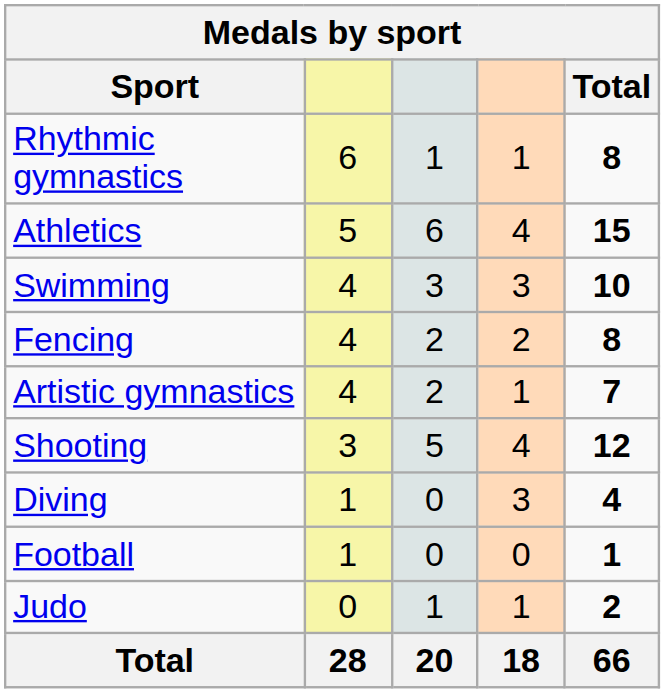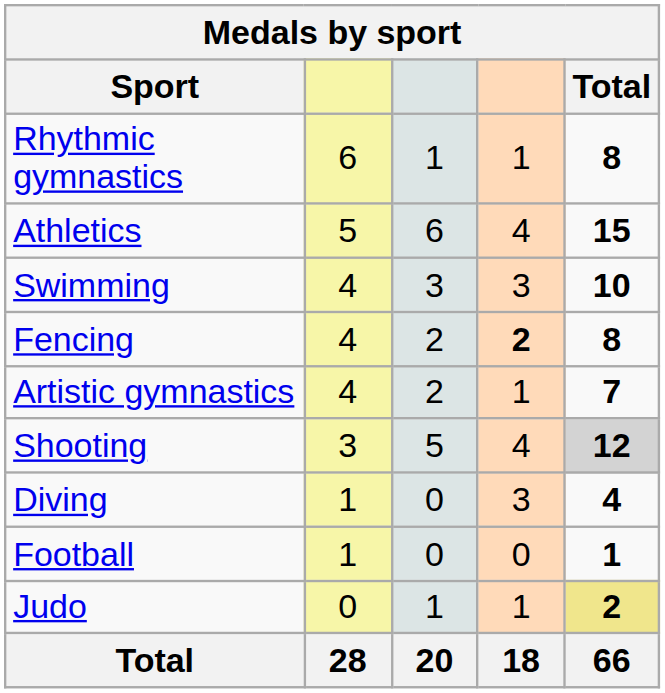(521, 339) normal -> (521, 339) bold
(612, 446) no background -> (612, 446) lightgrey background
(612, 607) no background -> (612, 607) khaki background
